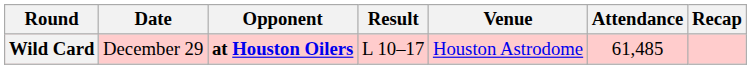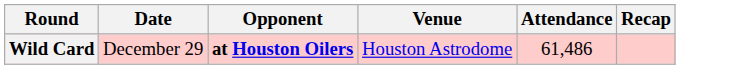- column: (393, 19)
(638, 49) 61,485 -> (567, 49) 61,486
